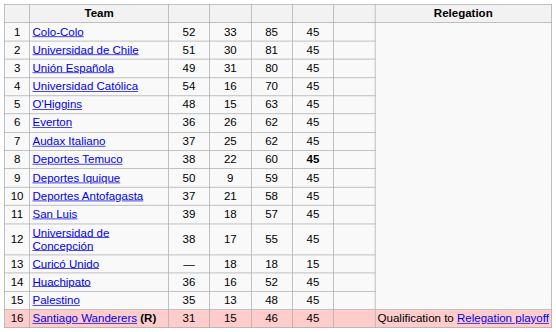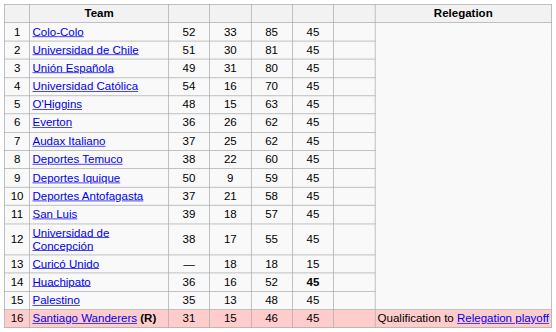(313, 159) bold -> (313, 159) normal
(313, 282) normal -> (313, 282) bold
